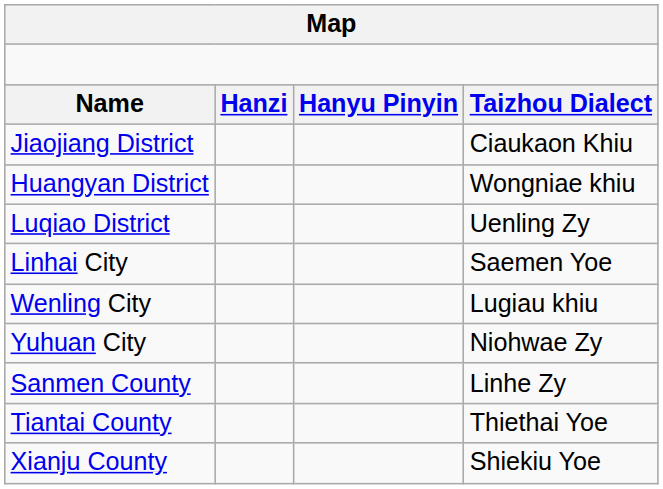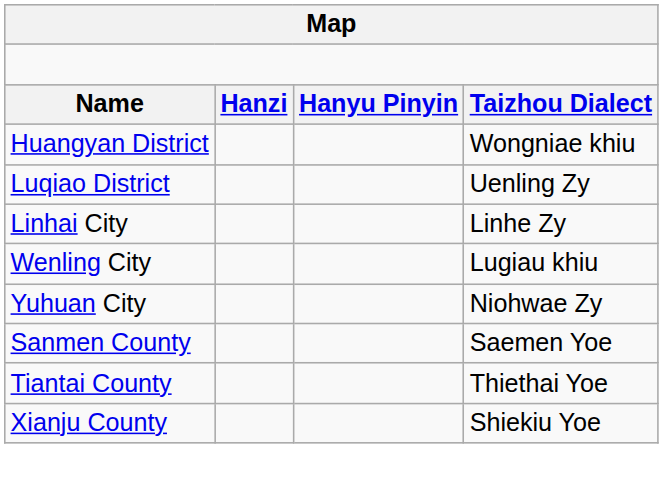- row: (102, 143)
(541, 263) Saemen Yoe -> (518, 223) Linhe Zy
(518, 382) Linhe Zy -> (541, 343) Saemen Yoe
